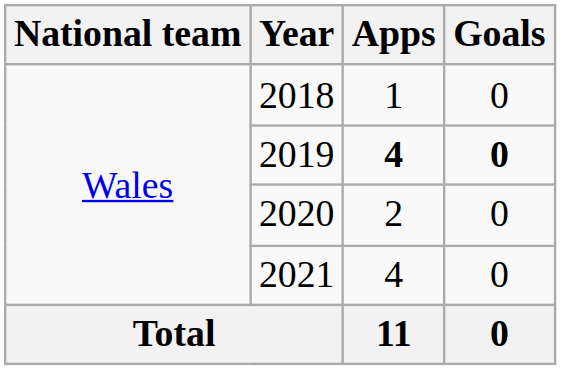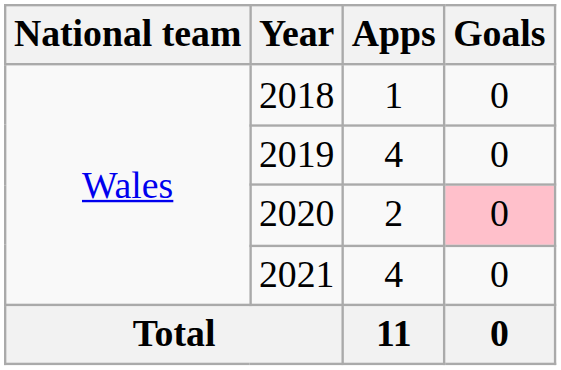(394, 154) bold -> (394, 154) normal
(499, 154) bold -> (499, 154) normal
(499, 214) no background -> (499, 214) pink background
